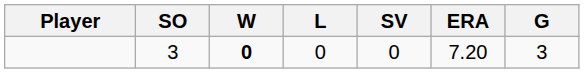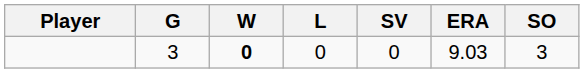columns swapped: (542, 21) <-> (173, 21)
(468, 52) 7.20 -> (468, 52) 9.03
